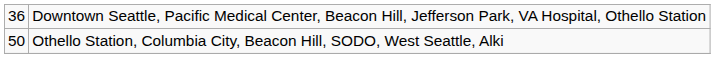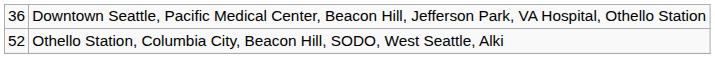(17, 41) 50 -> (17, 41) 52
